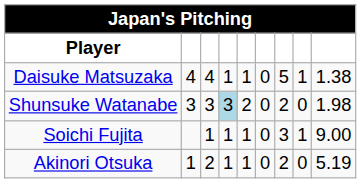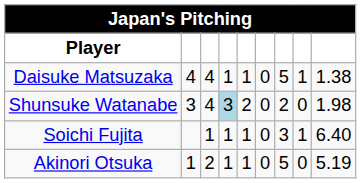(209, 105) 3 -> (209, 105) 4
(334, 134) 9.00 -> (334, 134) 6.40
(284, 163) 2 -> (284, 163) 5
